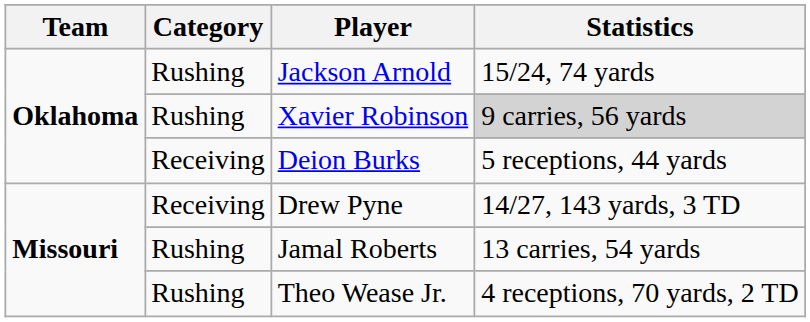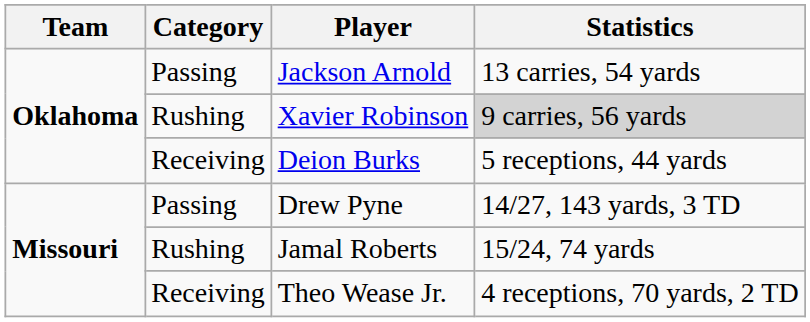(198, 71) Rushing -> (194, 71) Passing
(568, 71) 15/24, 74 yards -> (591, 71) 13 carries, 54 yards
(208, 204) Receiving -> (194, 204) Passing
(591, 248) 13 carries, 54 yards -> (568, 248) 15/24, 74 yards
(198, 293) Rushing -> (208, 293) Receiving
